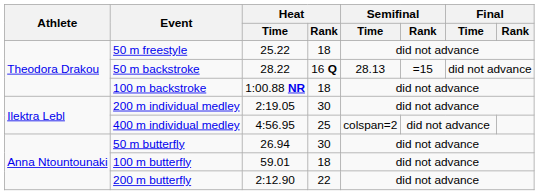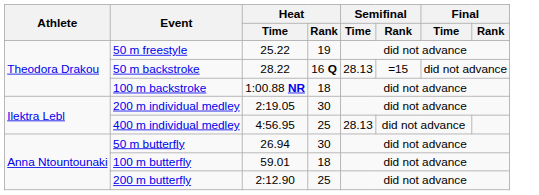(324, 50) 18 -> (324, 50) 19
(370, 125) colspan=2 -> (358, 125) 28.13
(324, 181) 22 -> (324, 181) 25
